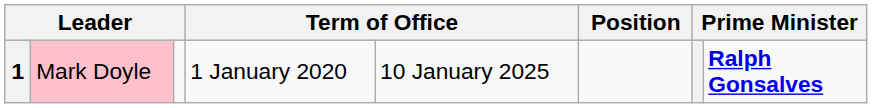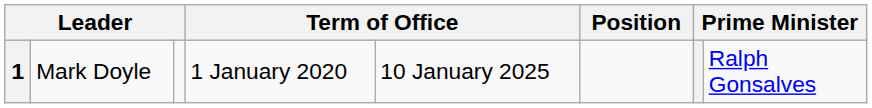(94, 71) pink background -> (94, 71) no background
(766, 71) bold -> (762, 71) normal
